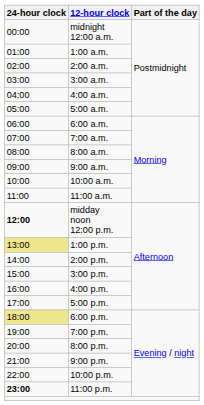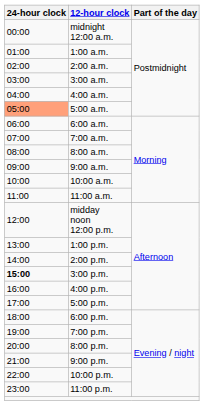(18, 109) no background -> (18, 109) lightsalmon background
(18, 220) bold -> (18, 220) normal
(18, 245) khaki background -> (18, 245) no background
(18, 274) normal -> (18, 274) bold
(18, 317) khaki background -> (18, 317) no background
(18, 389) bold -> (18, 389) normal
